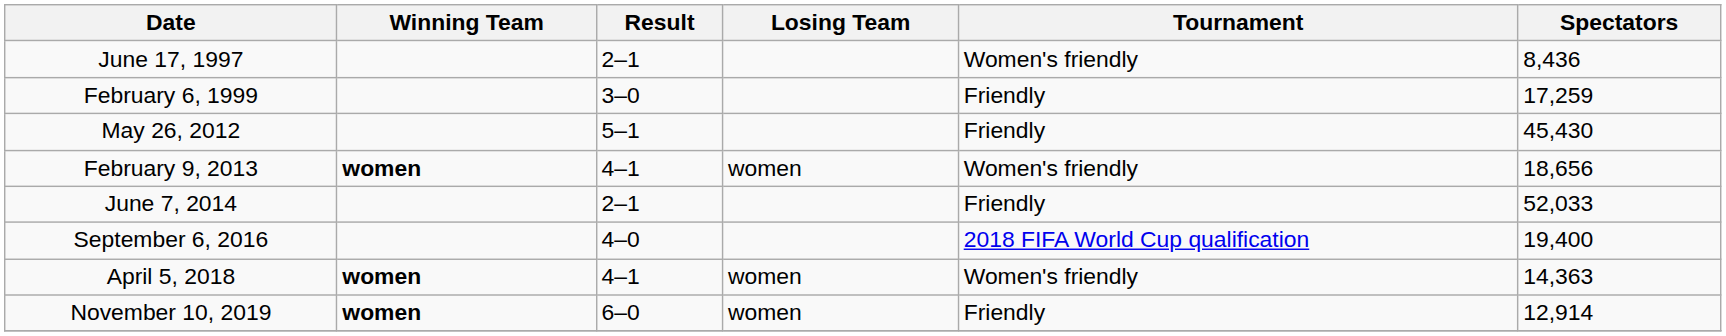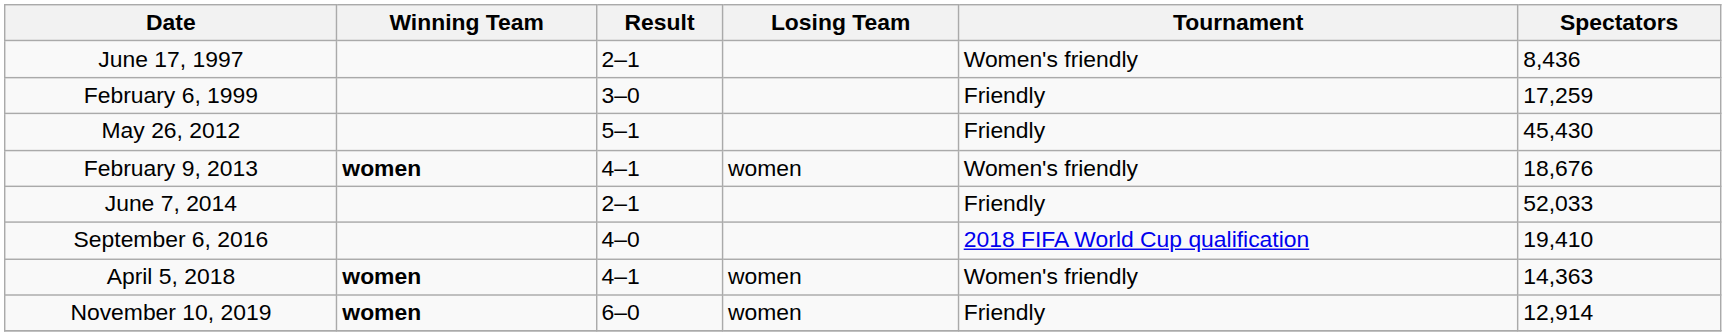(1558, 167) 18,656 -> (1558, 167) 18,676
(1558, 240) 19,400 -> (1558, 240) 19,410
